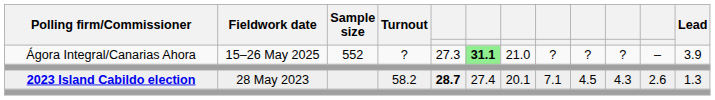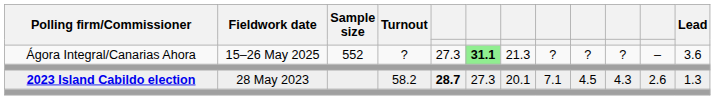(518, 54) 21.0 -> (518, 54) 21.3
(693, 54) 3.9 -> (693, 54) 3.6
(483, 79) 27.4 -> (483, 79) 27.3
